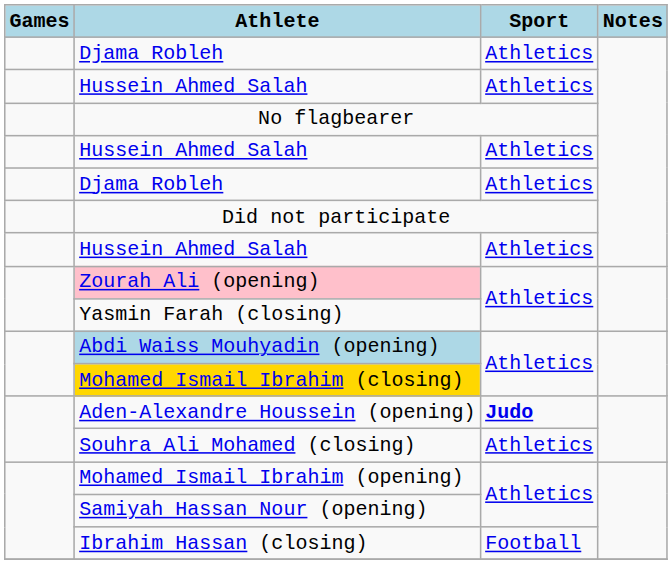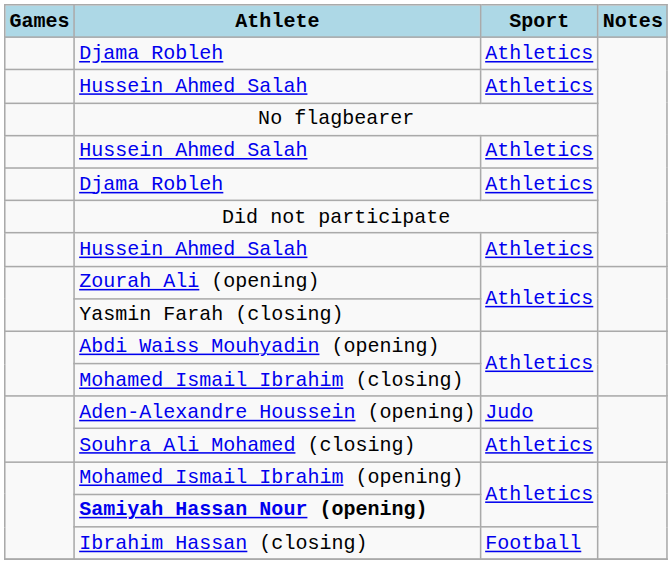(199, 282) pink background -> (199, 282) no background
(259, 347) lightblue background -> (259, 347) no background
(271, 380) gold background -> (271, 380) no background
(509, 413) bold -> (509, 413) normal
(253, 511) normal -> (253, 511) bold
